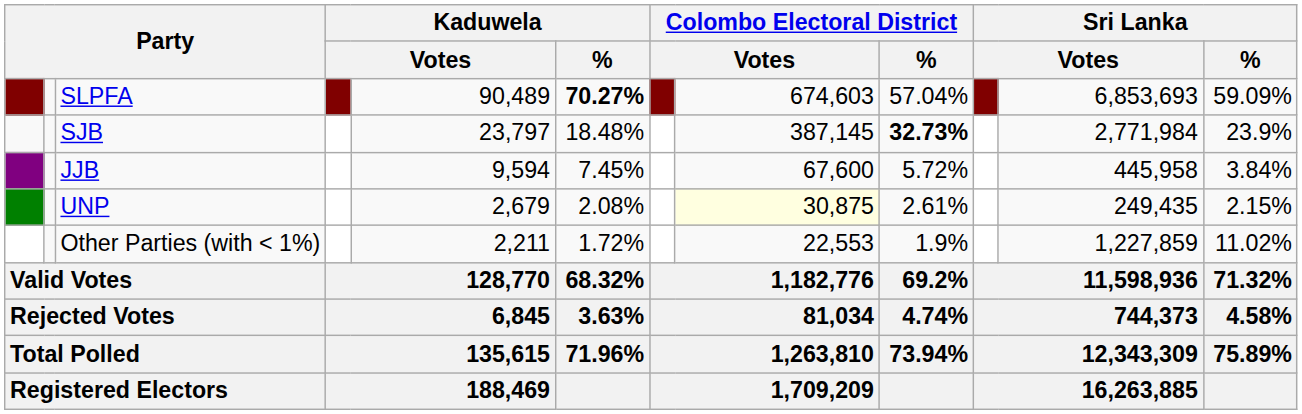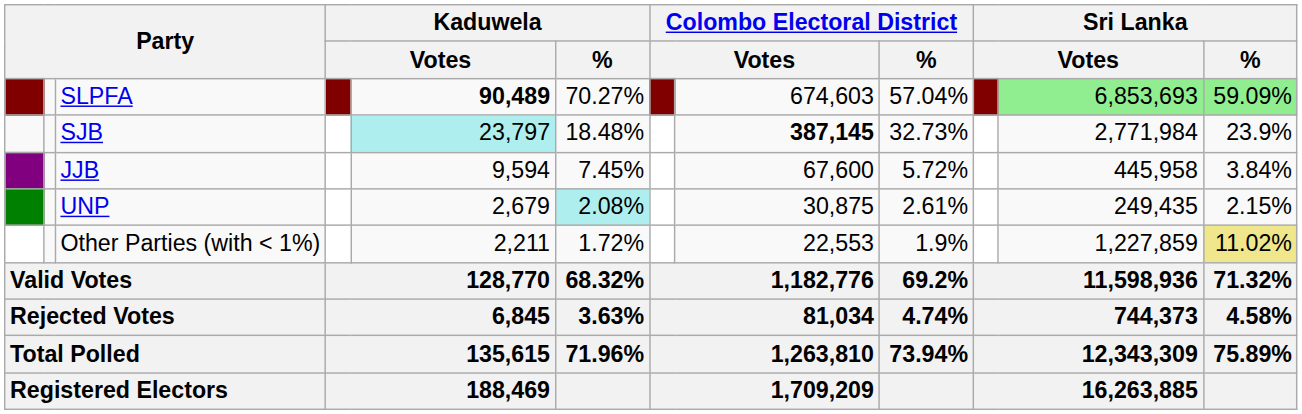(515, 96) normal -> (515, 96) bold
(605, 96) bold -> (605, 96) normal
(1146, 96) no background -> (1146, 96) lightgreen background
(1253, 96) no background -> (1253, 96) lightgreen background
(515, 133) no background -> (515, 133) paleturquoise background
(832, 133) normal -> (832, 133) bold
(929, 133) bold -> (929, 133) normal
(611, 206) no background -> (611, 206) paleturquoise background
(838, 206) lightyellow background -> (838, 206) no background
(1253, 243) no background -> (1253, 243) khaki background
